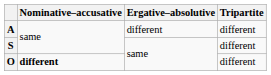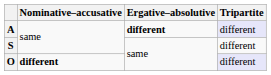(144, 29) normal -> (146, 29) bold
(238, 29) no background -> (238, 29) lavender background
(238, 62) no background -> (238, 62) lavender background
